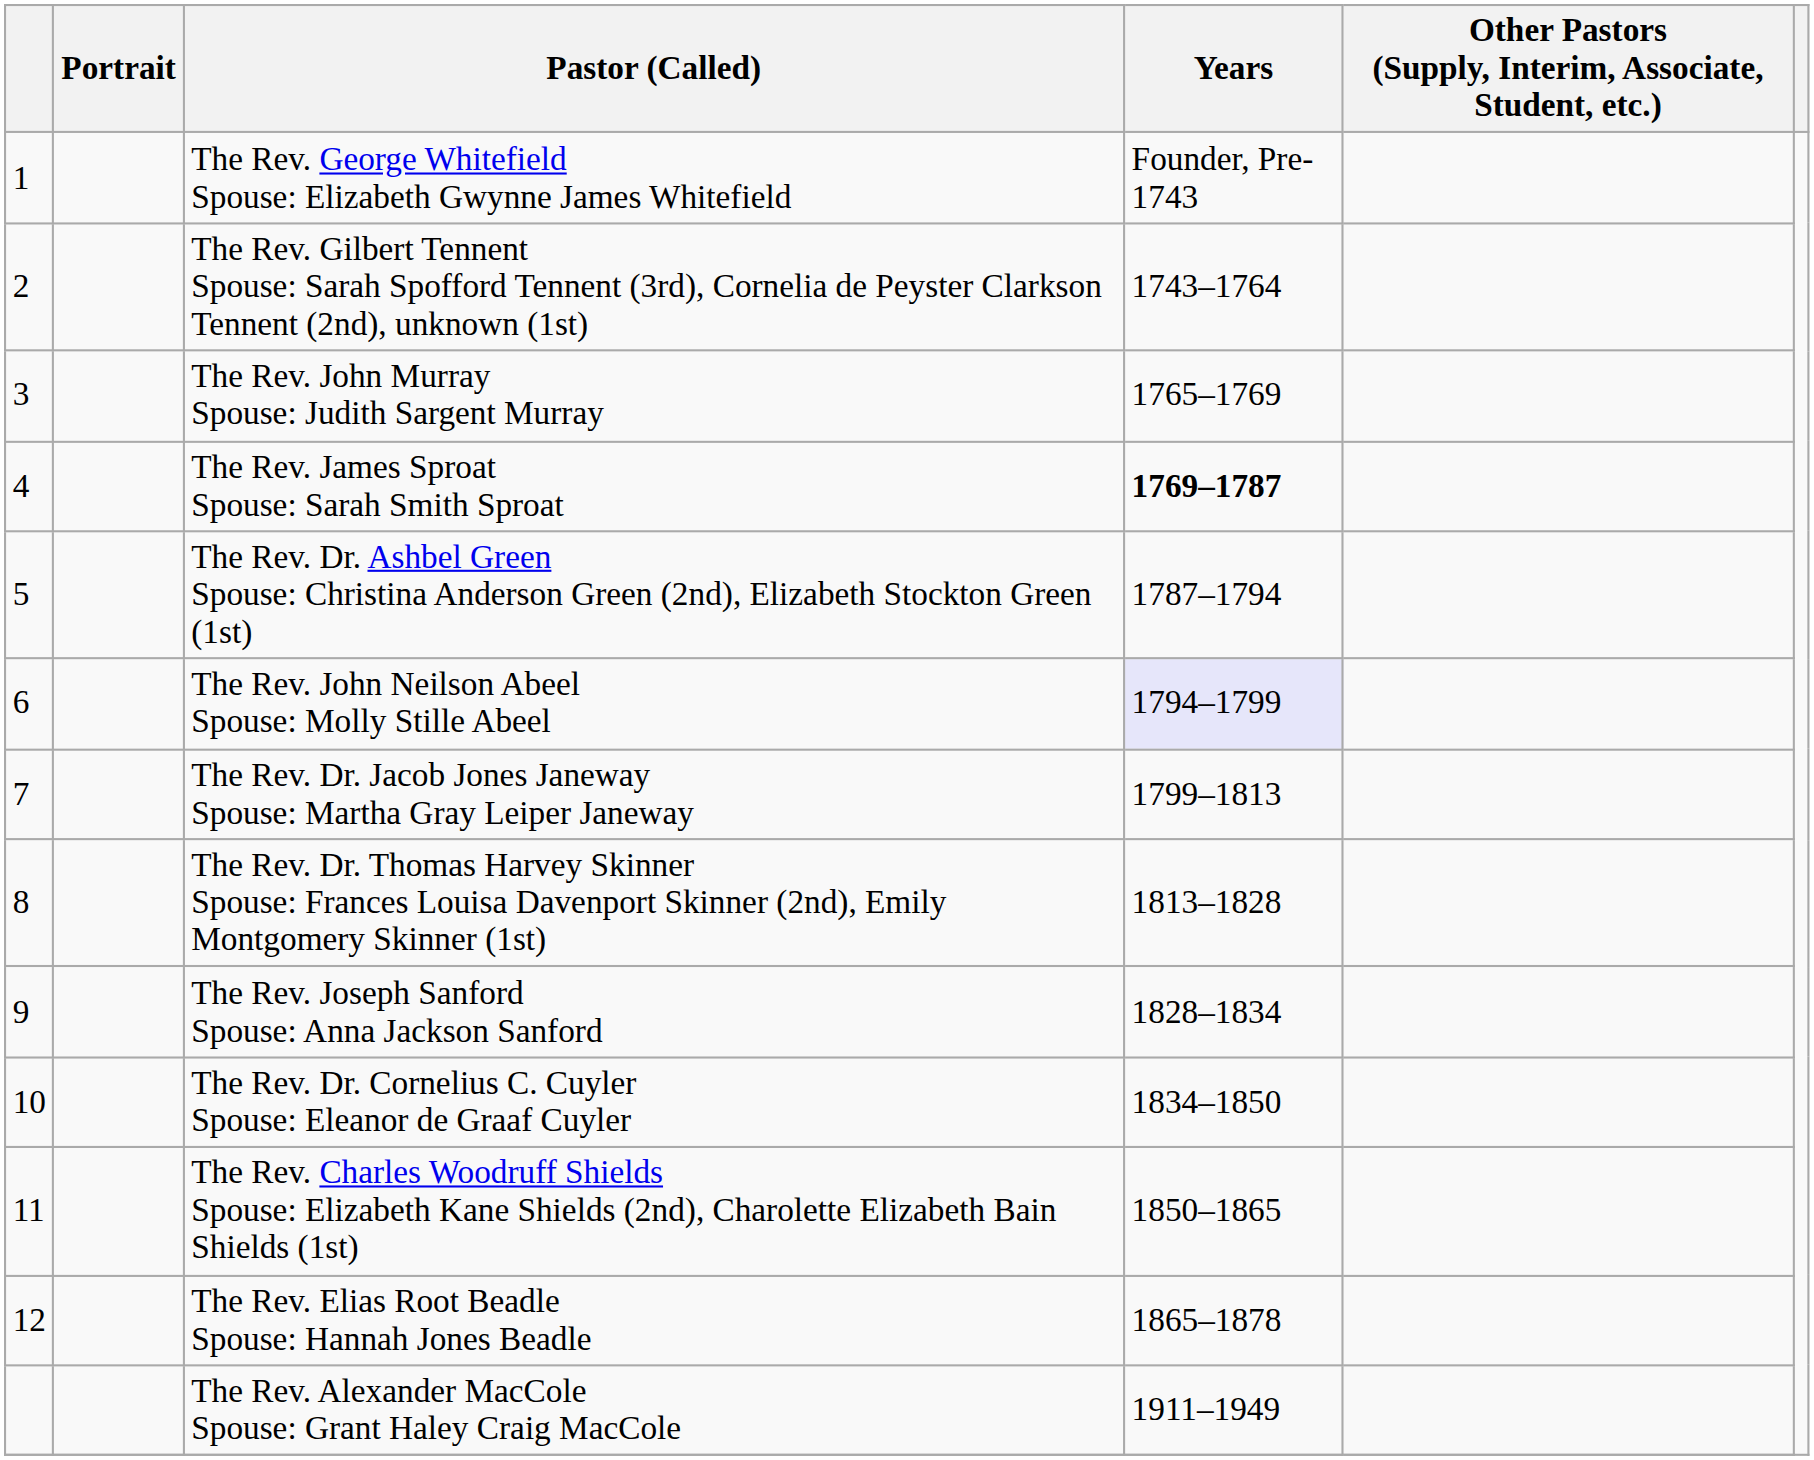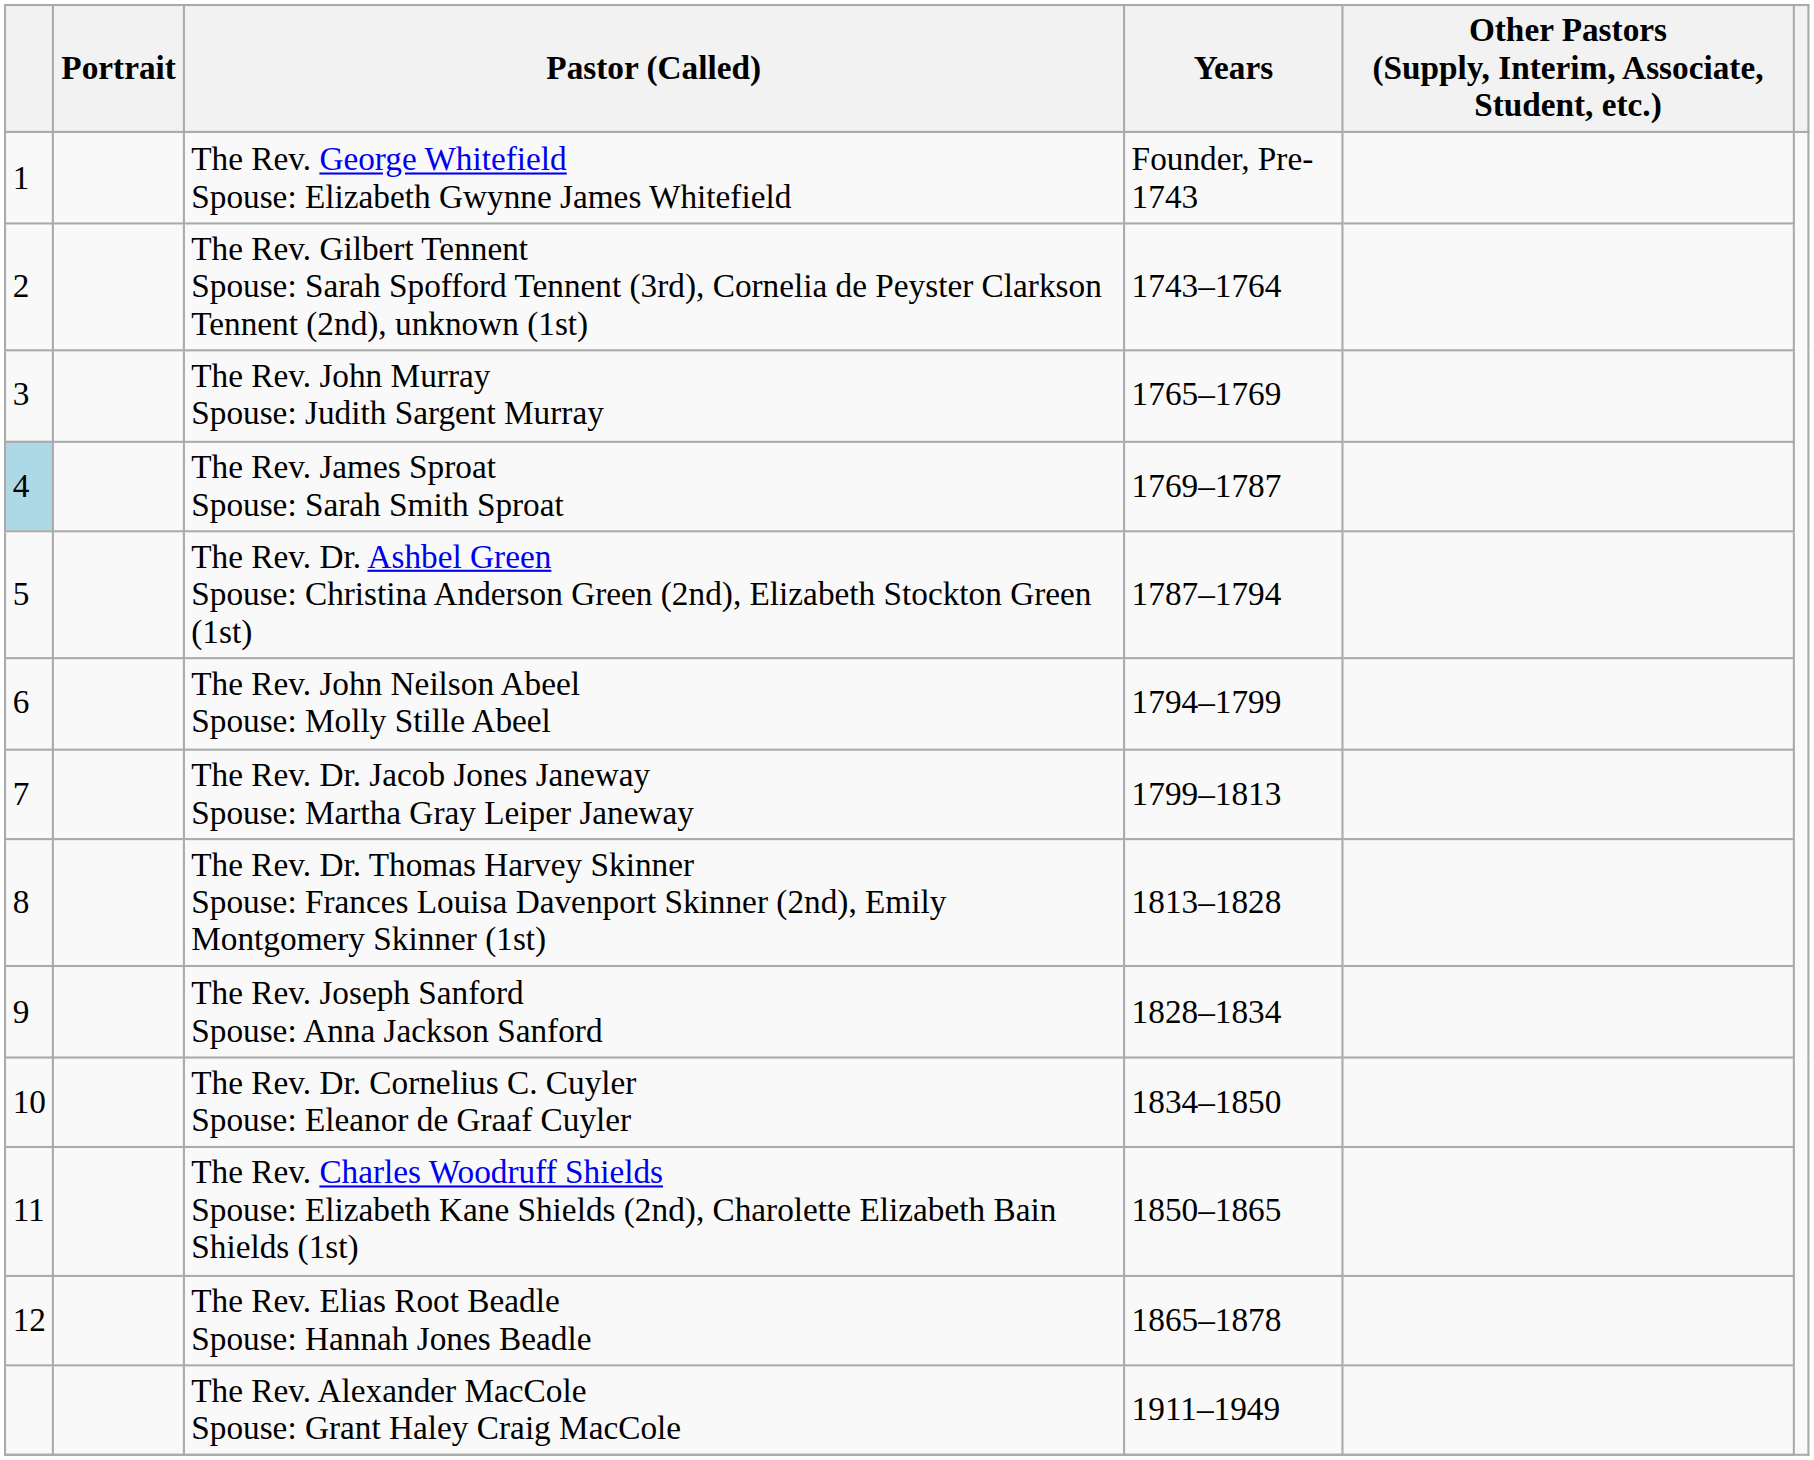(21, 485) no background -> (21, 485) lightblue background
(1206, 485) bold -> (1206, 485) normal
(1206, 703) lavender background -> (1206, 703) no background
